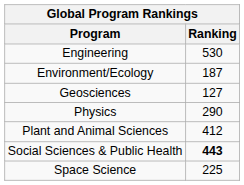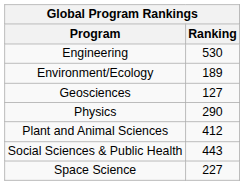(212, 73) 187 -> (212, 73) 189
(212, 151) bold -> (212, 151) normal
(212, 170) 225 -> (212, 170) 227
